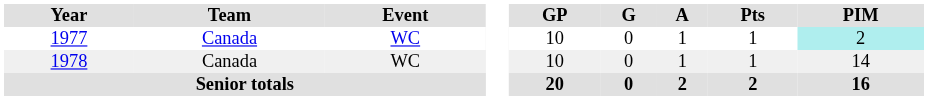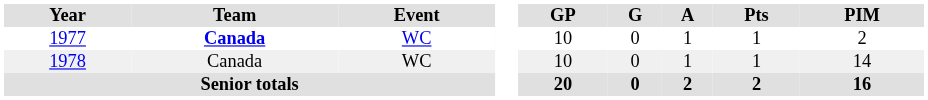(229, 38) normal -> (235, 38) bold
(861, 38) paleturquoise background -> (862, 38) no background
